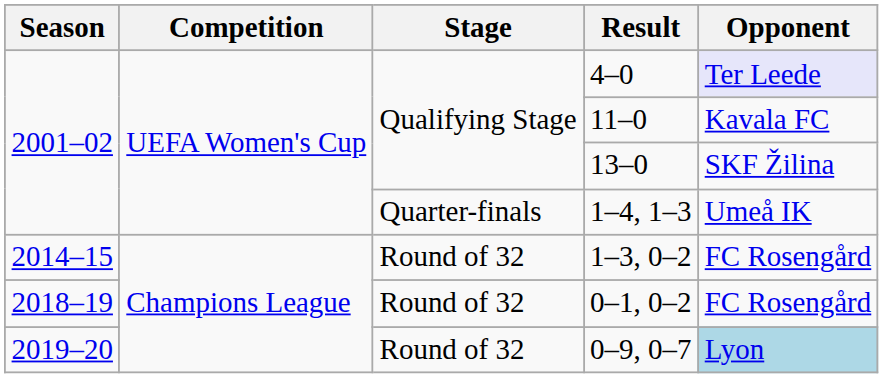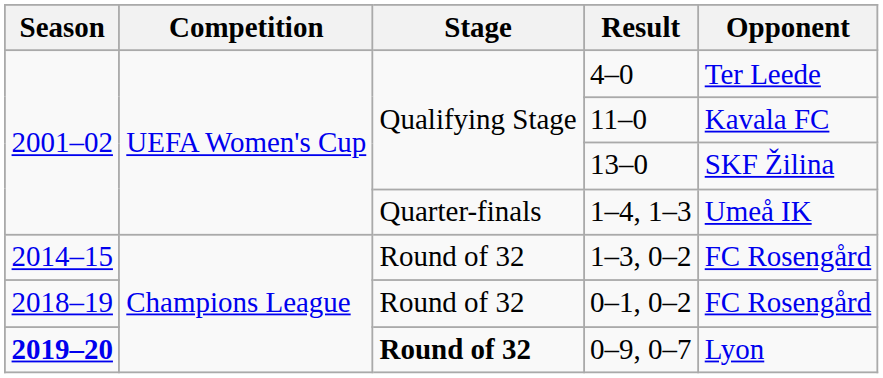(763, 73) lavender background -> (763, 73) no background
(62, 348) normal -> (62, 348) bold
(452, 348) normal -> (455, 348) bold
(734, 348) lightblue background -> (734, 348) no background
